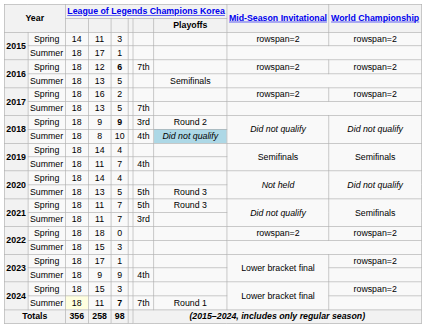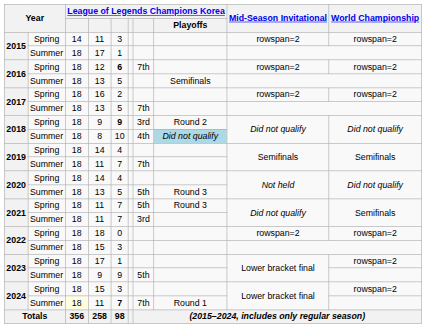(143, 164) 4th -> (143, 164) 7th
(143, 275) 4th -> (143, 275) 5th
